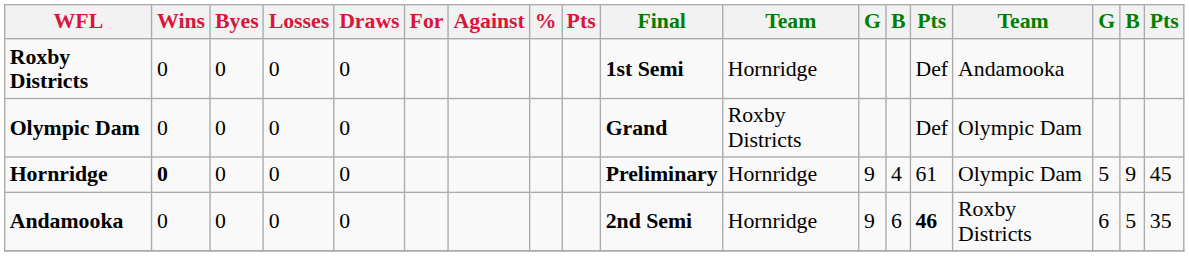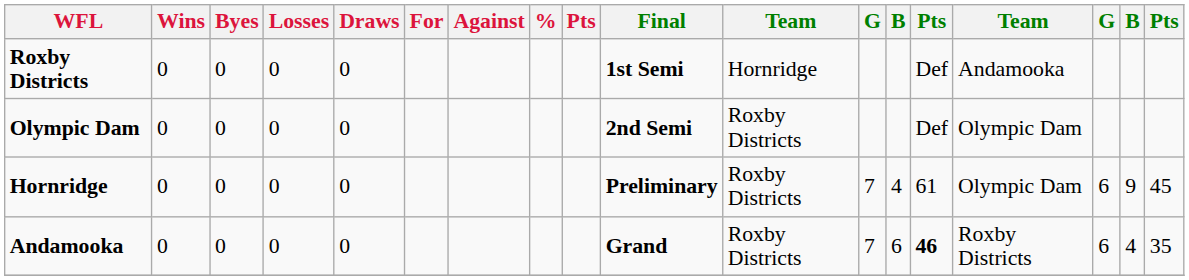(636, 127) Grand -> (649, 127) 2nd Semi
(163, 174) bold -> (163, 186) normal
(772, 174) Hornridge -> (765, 186) Roxby Districts
(869, 174) 9 -> (869, 186) 7
(1104, 174) 5 -> (1104, 186) 6
(649, 220) 2nd Semi -> (636, 245) Grand
(772, 220) Hornridge -> (765, 245) Roxby Districts
(869, 220) 9 -> (869, 245) 7
(1131, 220) 5 -> (1131, 245) 4
